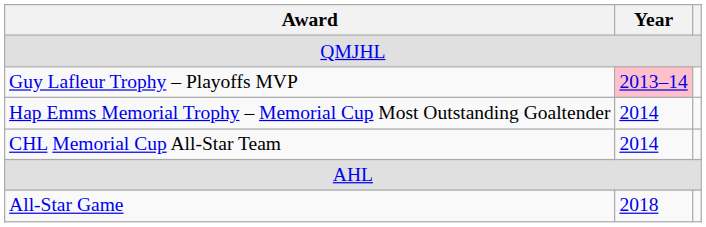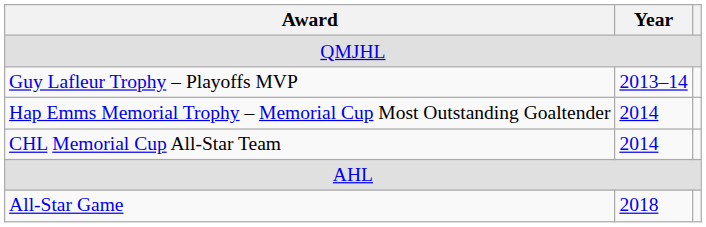(654, 81) pink background -> (654, 81) no background
